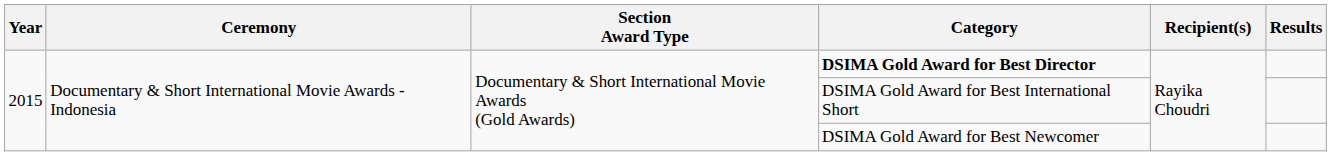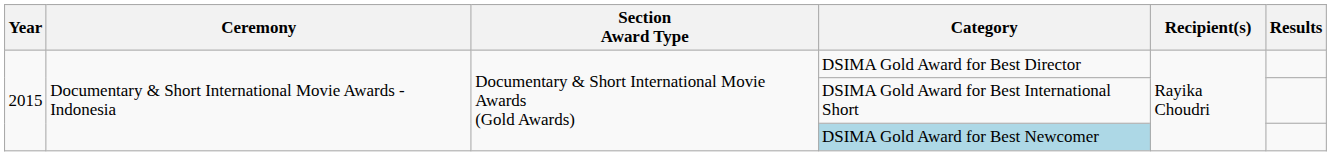(959, 63) bold -> (951, 63) normal
(960, 136) no background -> (960, 136) lightblue background
